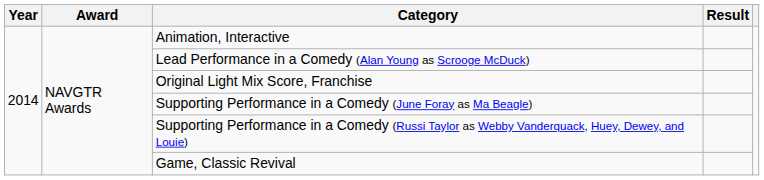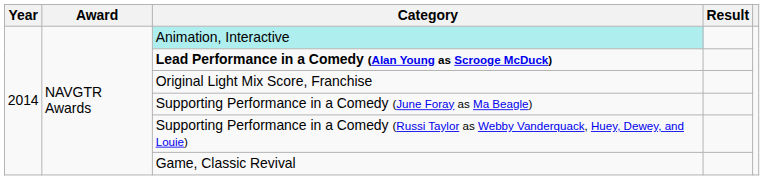(223, 37) no background -> (223, 37) paleturquoise background
(343, 59) normal -> (354, 59) bold
